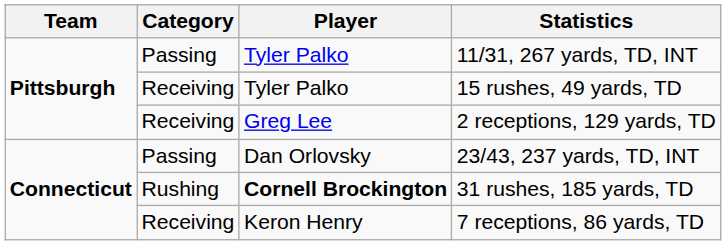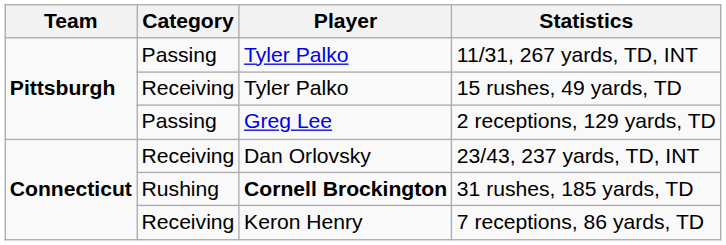(188, 121) Receiving -> (179, 121) Passing
(179, 155) Passing -> (188, 155) Receiving
